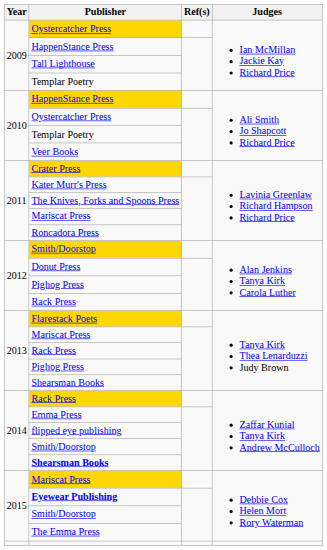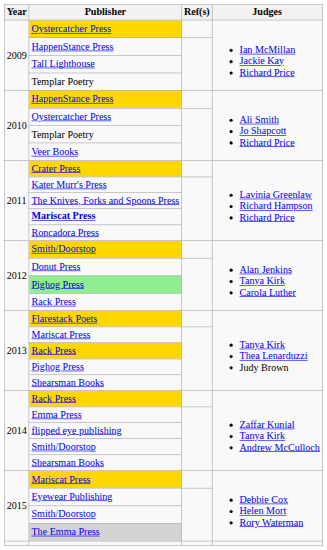(61, 216) normal -> (63, 216) bold
(58, 284) no background -> (58, 284) lightgreen background
(54, 350) no background -> (54, 350) gold background
(70, 462) bold -> (68, 462) normal
(74, 497) bold -> (72, 497) normal
(66, 532) no background -> (66, 532) lightgrey background
